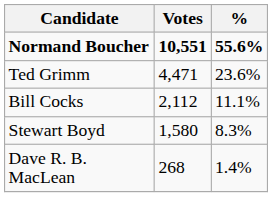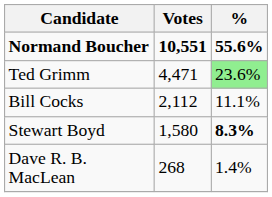(238, 74) no background -> (238, 74) lightgreen background
(233, 130) normal -> (235, 130) bold
